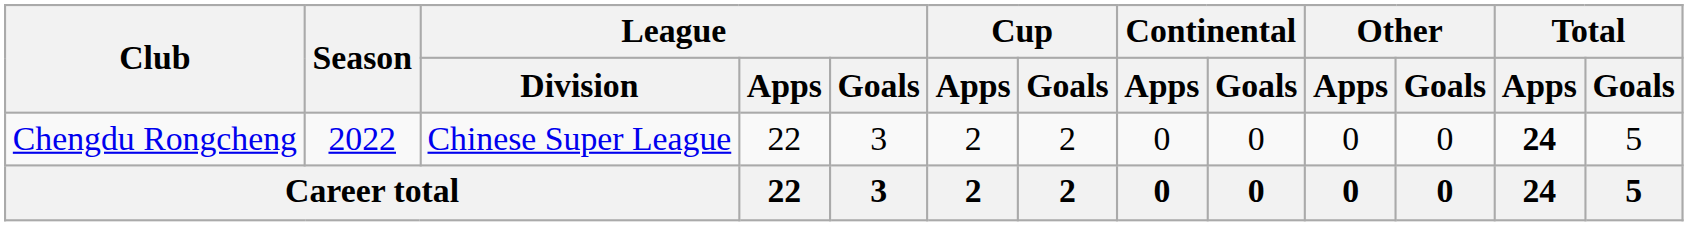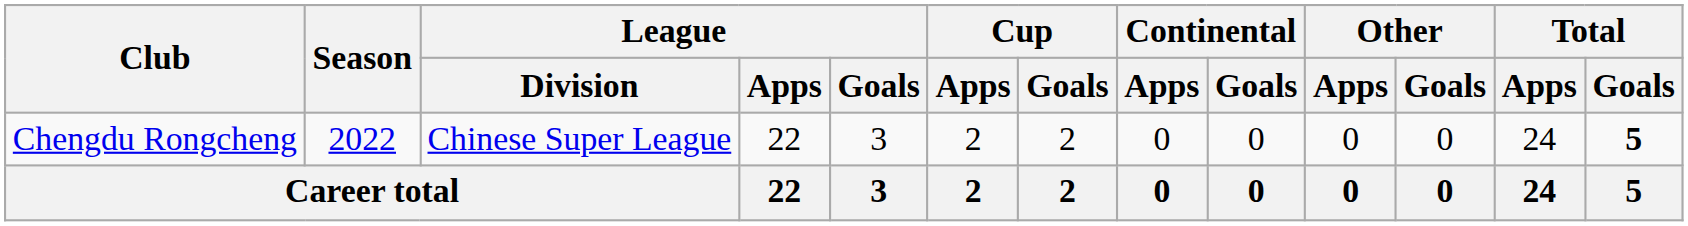(1539, 138) bold -> (1539, 138) normal
(1634, 138) normal -> (1634, 138) bold
